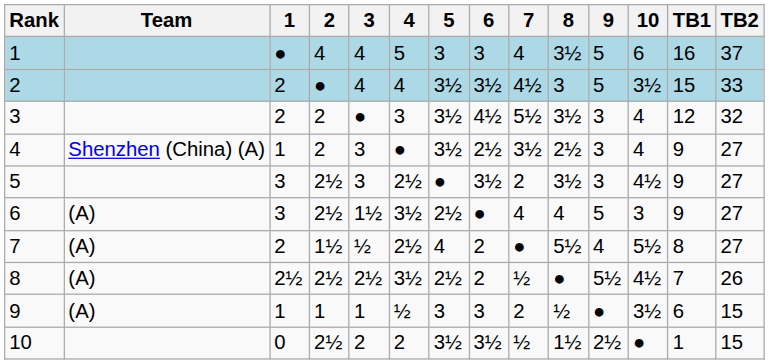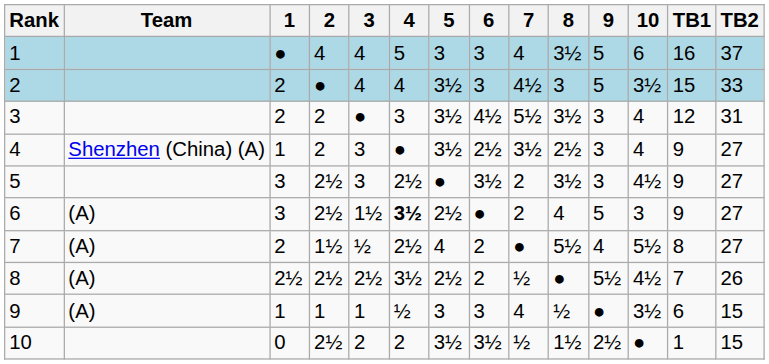(488, 85) 3½ -> (479, 85) 3
(732, 117) 32 -> (732, 117) 31
(408, 213) normal -> (408, 213) bold
(519, 213) 4 -> (519, 213) 2
(519, 310) 2 -> (519, 310) 4
